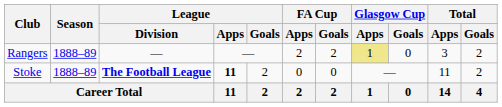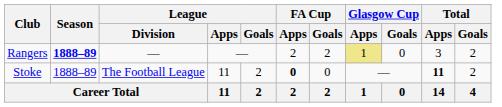(75, 53) normal -> (75, 53) bold
(156, 72) bold -> (153, 72) normal
(230, 72) bold -> (224, 72) normal
(299, 72) normal -> (293, 72) bold
(445, 72) normal -> (438, 72) bold
